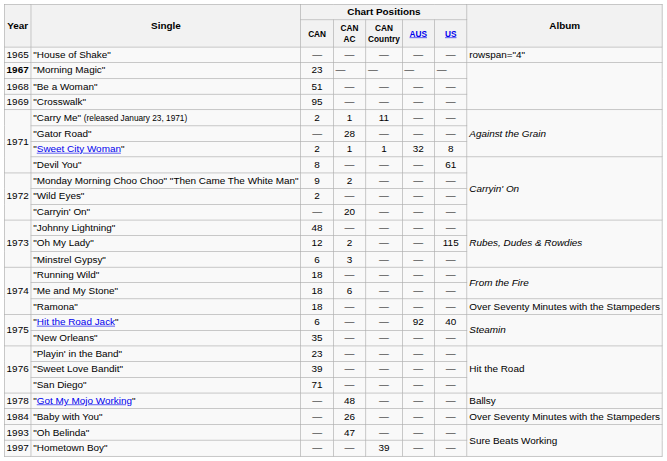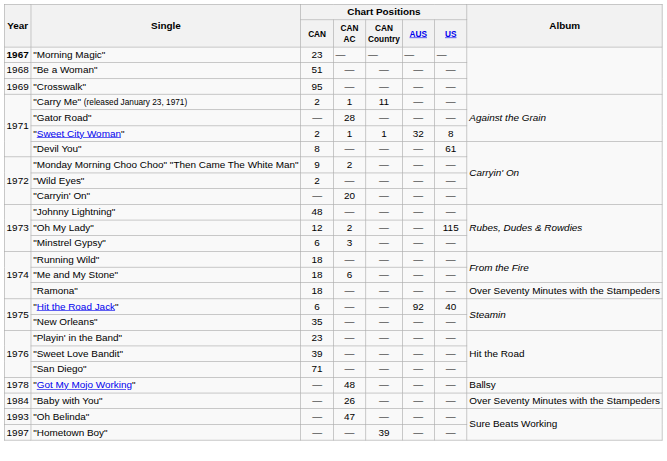- row: (72, 54)
